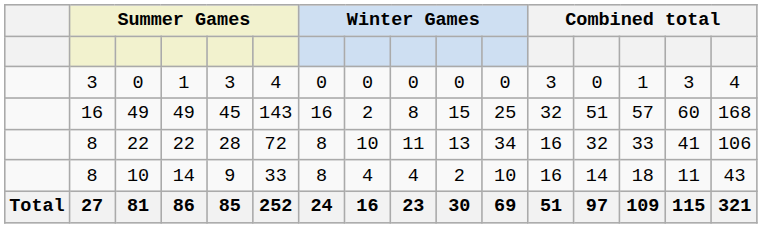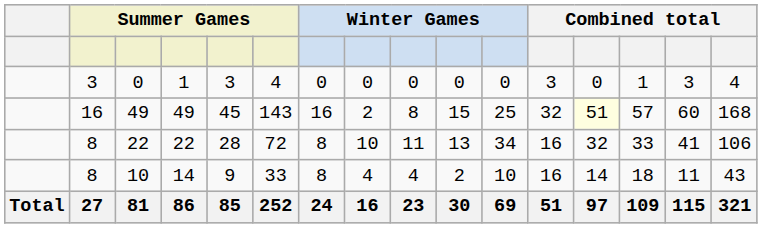(597, 113) no background -> (597, 113) lightyellow background
